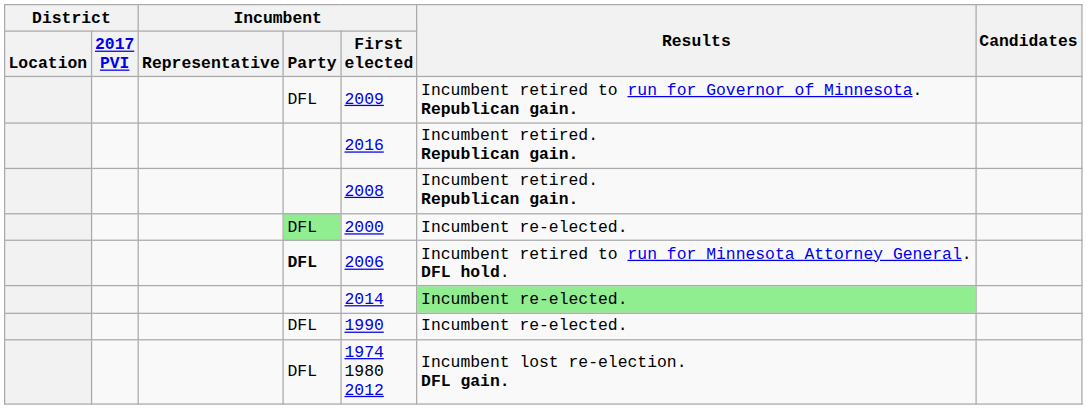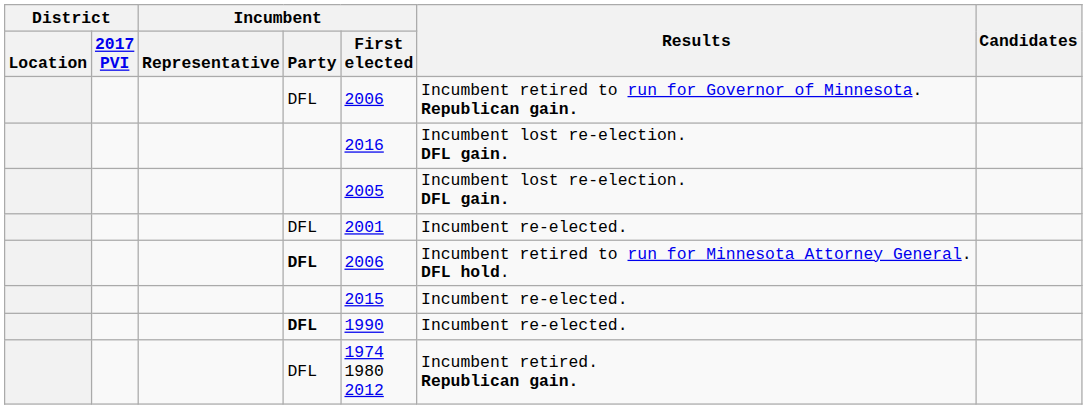(364, 100) 2009 -> (364, 100) 2006
(510, 145) Incumbent retired. Republican gain. -> (554, 145) Incumbent lost re-election. DFL gain.
(364, 191) 2008 -> (364, 191) 2005
(510, 191) Incumbent retired. Republican gain. -> (554, 191) Incumbent lost re-election. DFL gain.
(302, 227) lightgreen background -> (302, 227) no background
(364, 227) 2000 -> (364, 227) 2001
(364, 299) 2014 -> (364, 299) 2015
(524, 299) lightgreen background -> (524, 299) no background
(302, 326) normal -> (302, 326) bold
(554, 372) Incumbent lost re-election. DFL gain. -> (510, 372) Incumbent retired. Republican gain.
